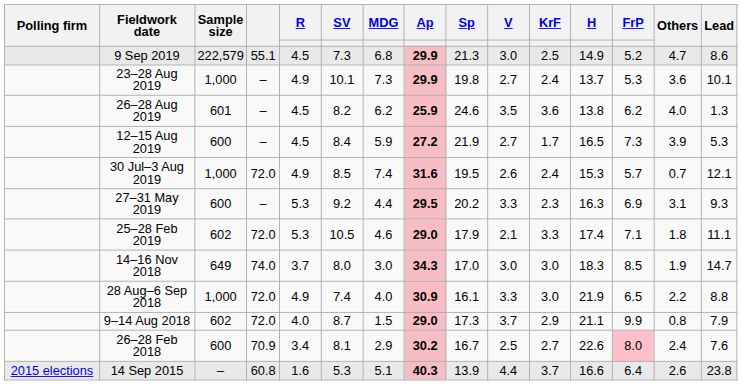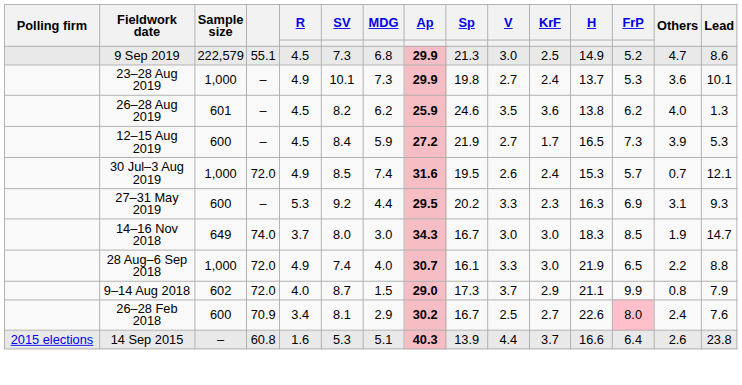- row: (147, 235)
(467, 266) 17.0 -> (467, 235) 16.7
(425, 297) 30.9 -> (425, 266) 30.7
